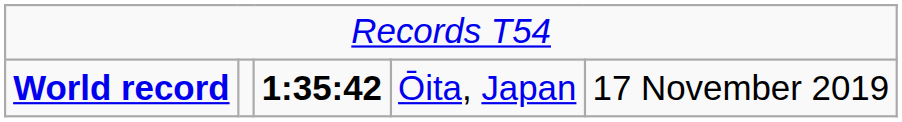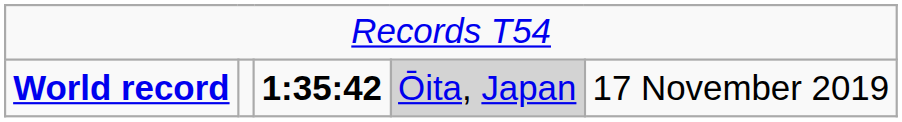(487, 87) no background -> (487, 87) lightgrey background
